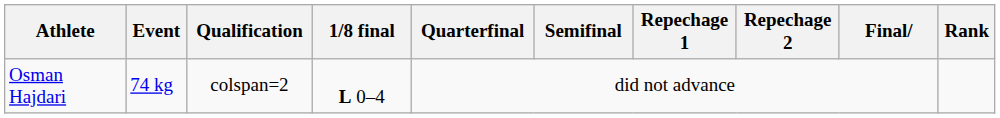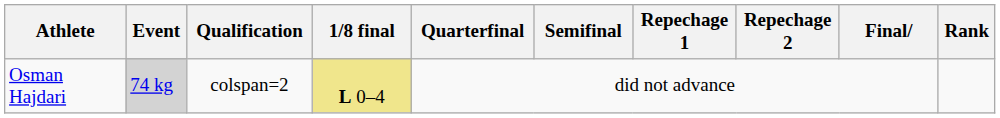(152, 85) no background -> (152, 85) lightgrey background
(362, 96) no background -> (362, 96) khaki background
